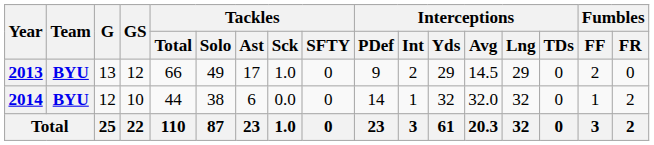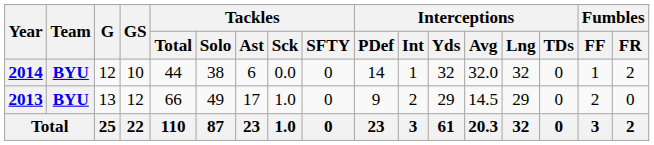rows swapped: (26, 72) <-> (26, 99)
